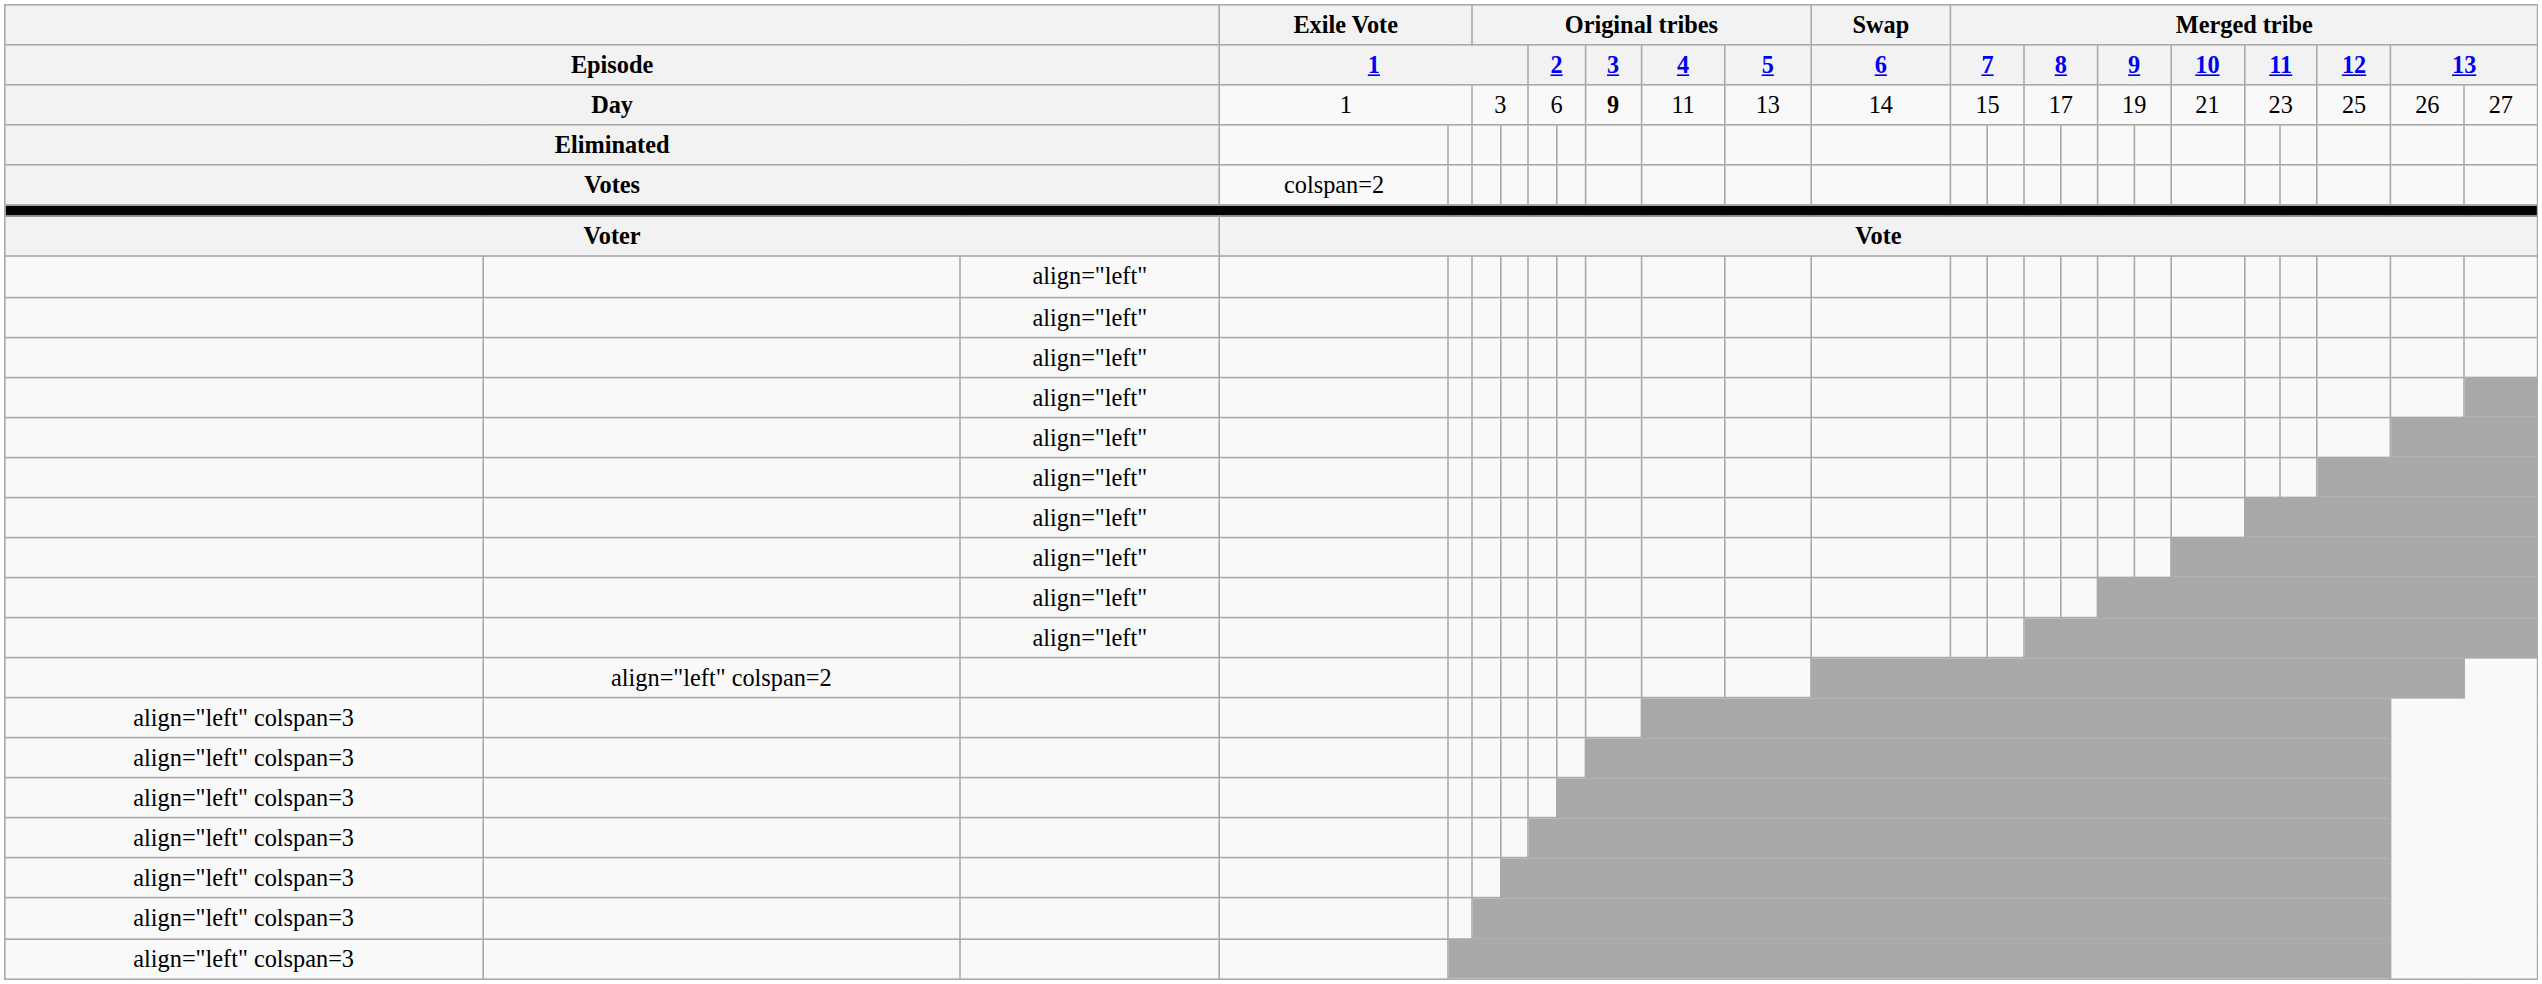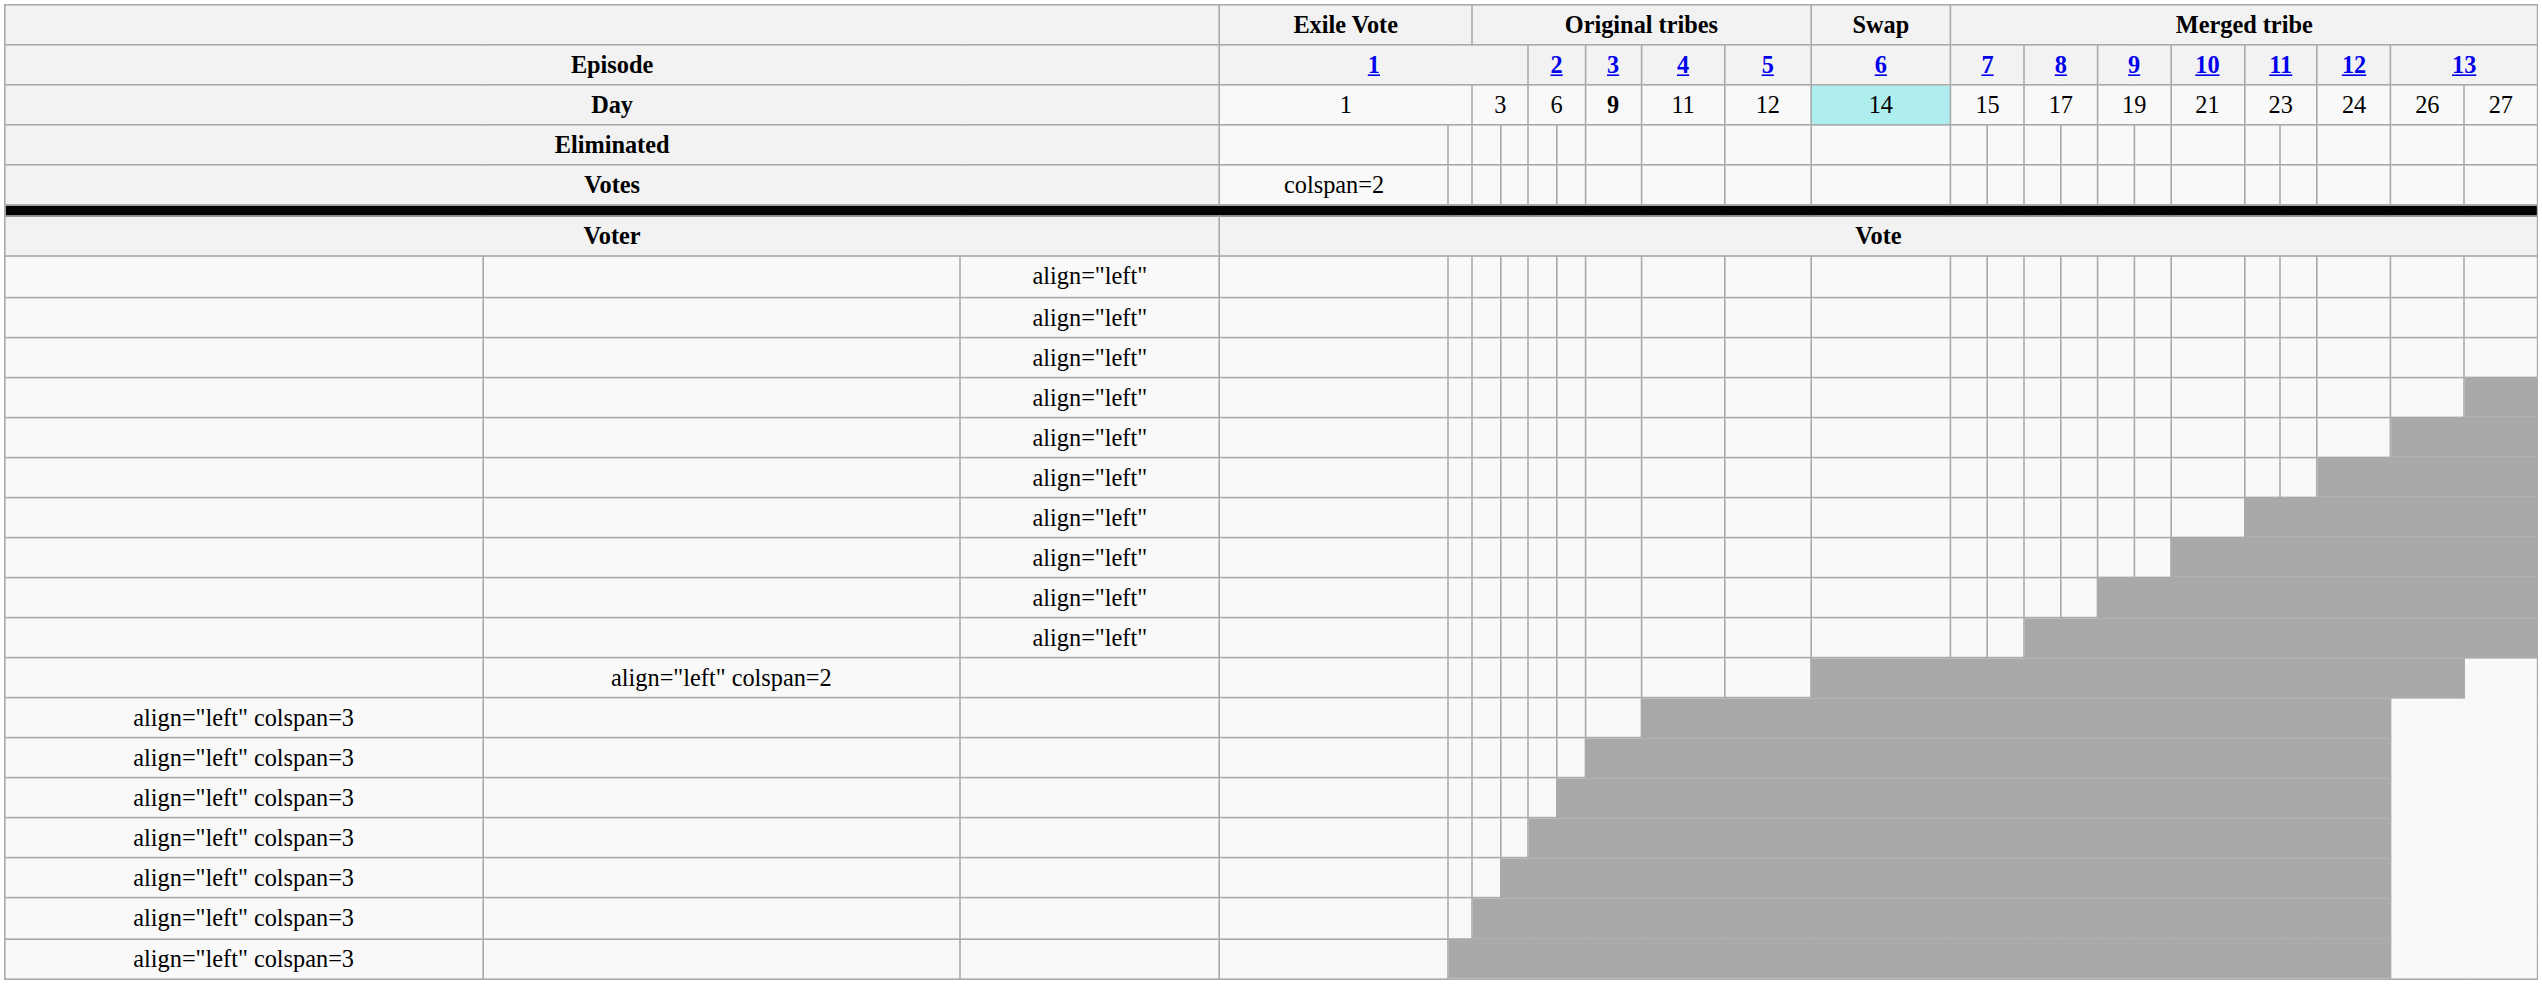(1768, 104) 13 -> (1768, 104) 12
(1881, 104) no background -> (1881, 104) paleturquoise background
(2354, 104) 25 -> (2354, 104) 24
